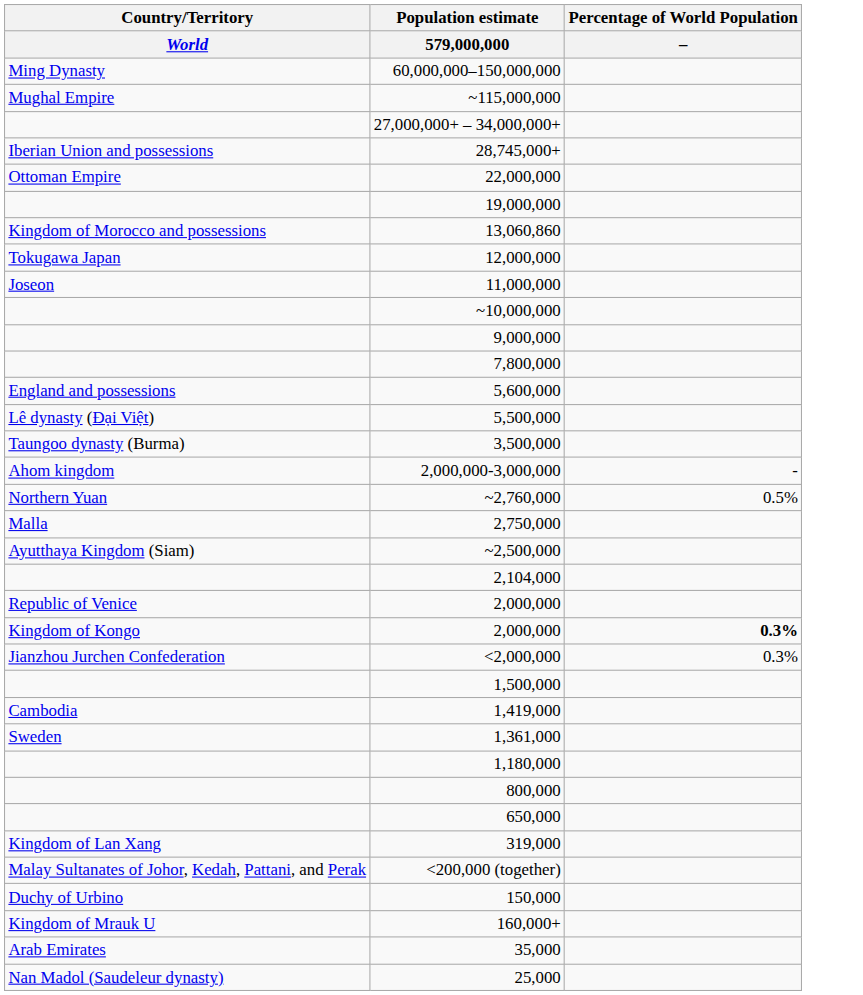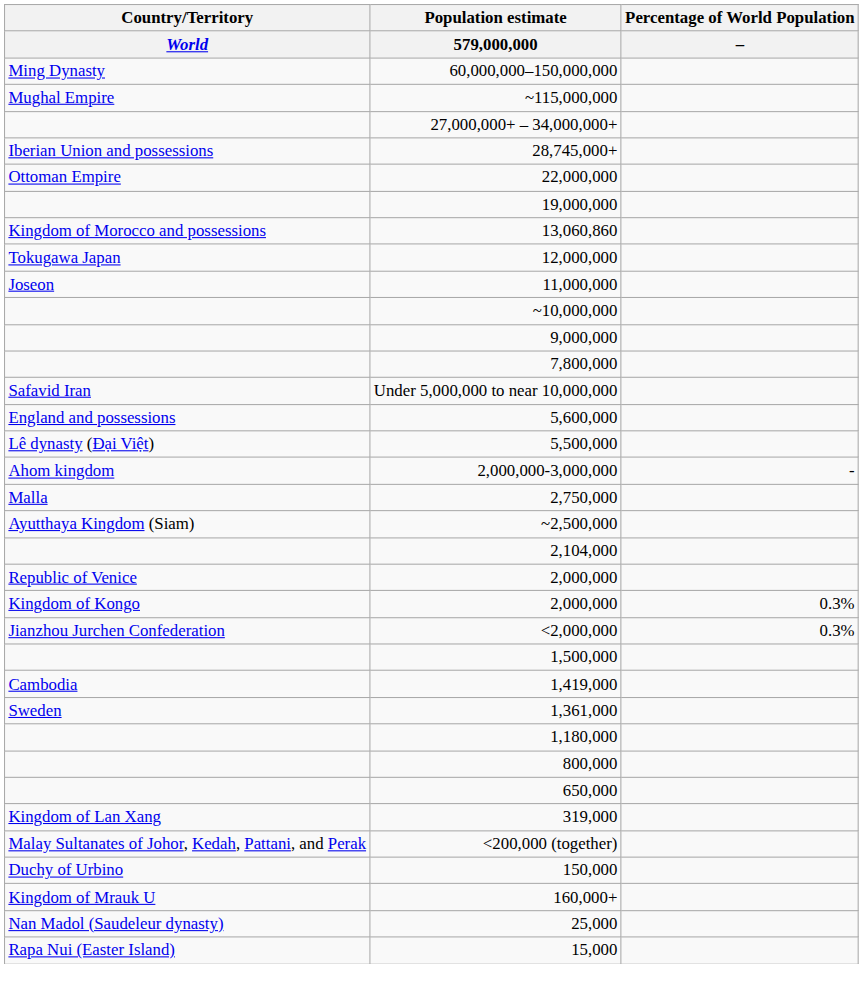+ row: (50, 390)
- row: (96, 444)
- row: (58, 497)
(779, 630) bold -> (837, 603) normal
- row: (57, 950)
+ row: (92, 950)
